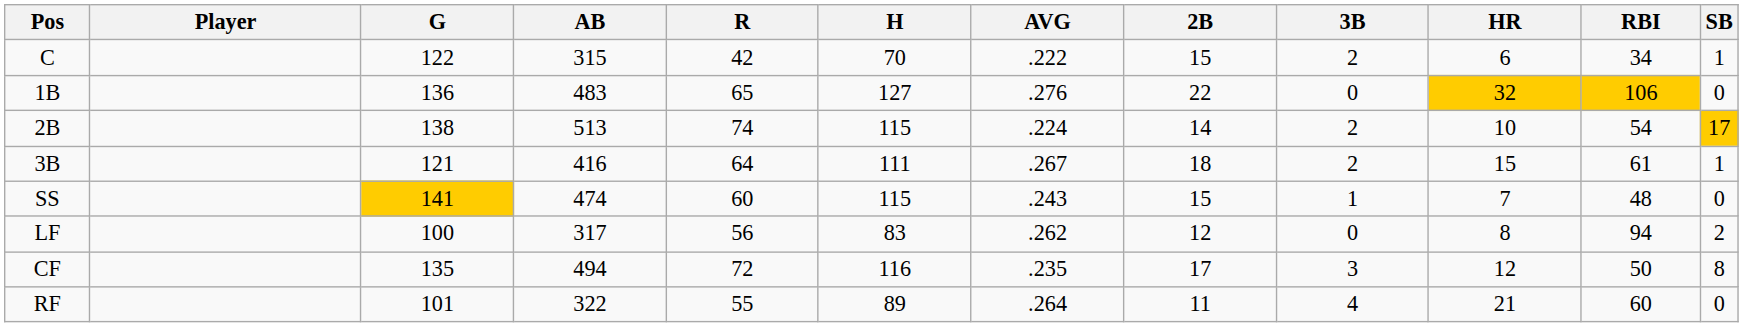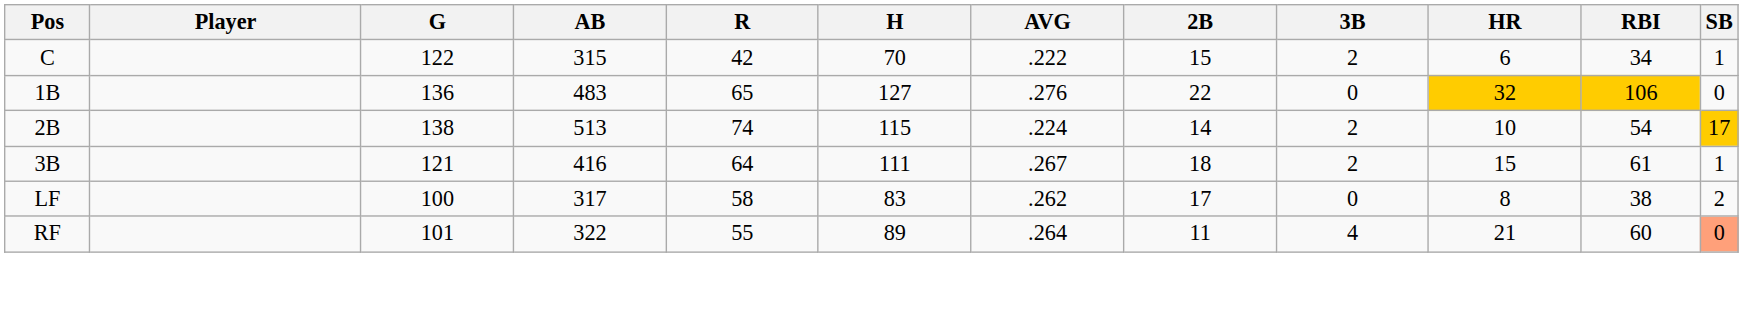- row: (47, 198)
(742, 233) 56 -> (742, 198) 58
(1200, 233) 12 -> (1200, 198) 17
(1641, 233) 94 -> (1641, 198) 38
- row: (47, 269)
(1719, 304) no background -> (1719, 233) lightsalmon background
